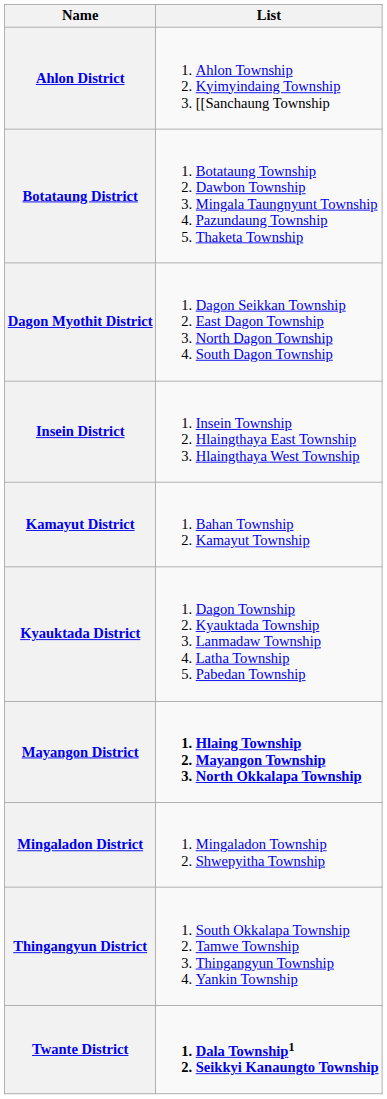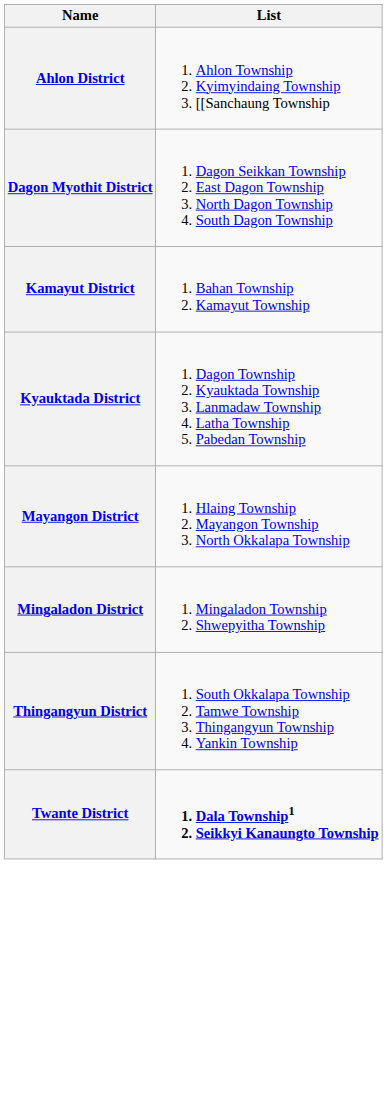- row: (80, 195)
- row: (80, 431)
(269, 760) bold -> (269, 525) normal
